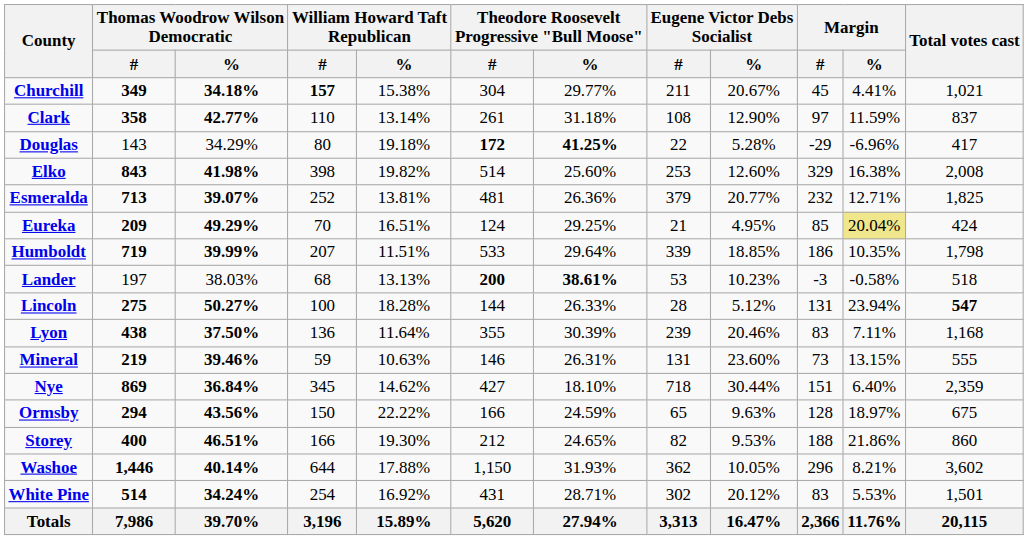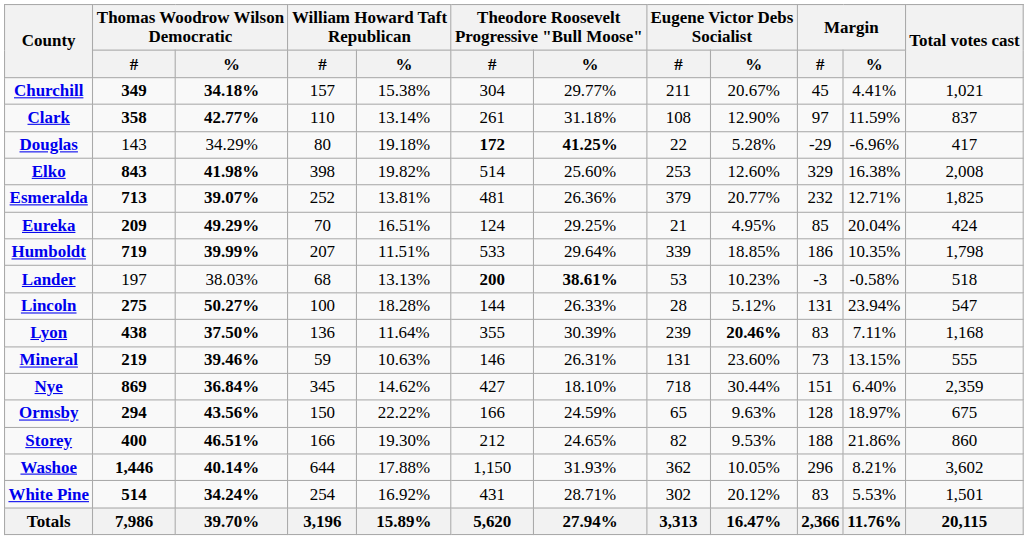(322, 90) bold -> (322, 90) normal
(874, 225) khaki background -> (874, 225) no background
(964, 306) bold -> (964, 306) normal
(754, 332) normal -> (754, 332) bold
